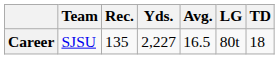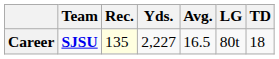(79, 41) normal -> (80, 41) bold
(117, 41) no background -> (117, 41) lightyellow background
